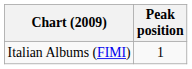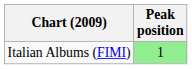(160, 52) no background -> (160, 52) lightgreen background
